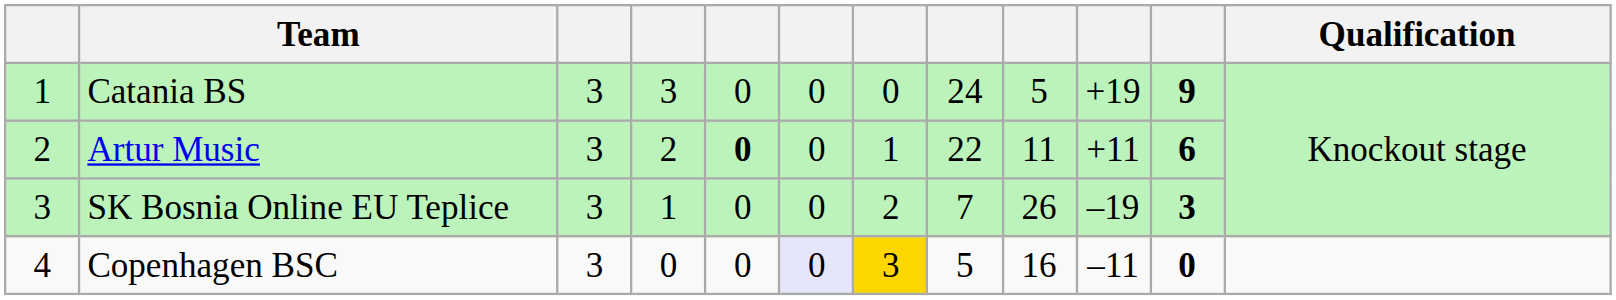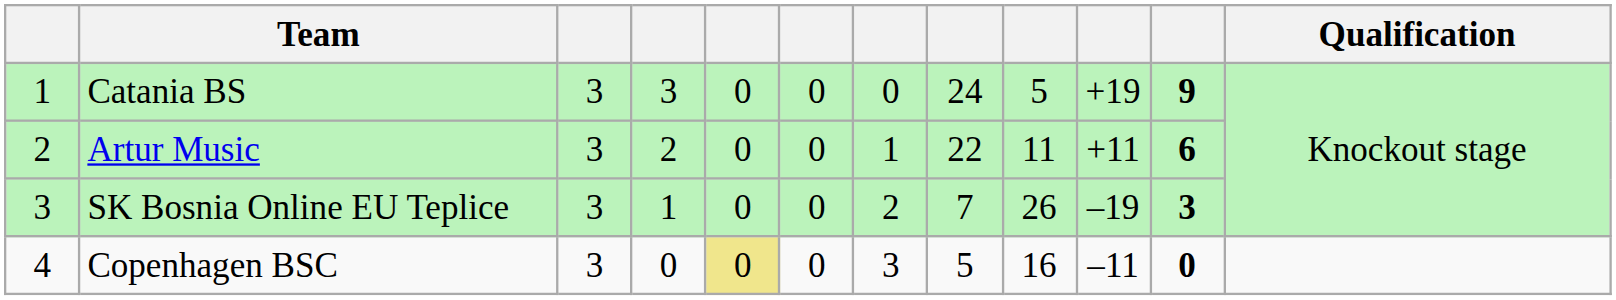(743, 149) bold -> (743, 149) normal
(743, 265) no background -> (743, 265) khaki background
(817, 265) lavender background -> (817, 265) no background
(891, 265) gold background -> (891, 265) no background
